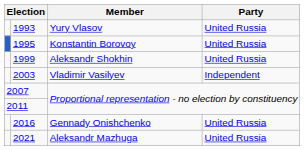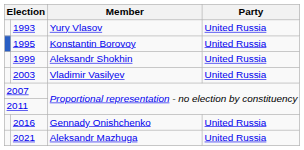(232, 75) Independent -> (235, 75) United Russia
